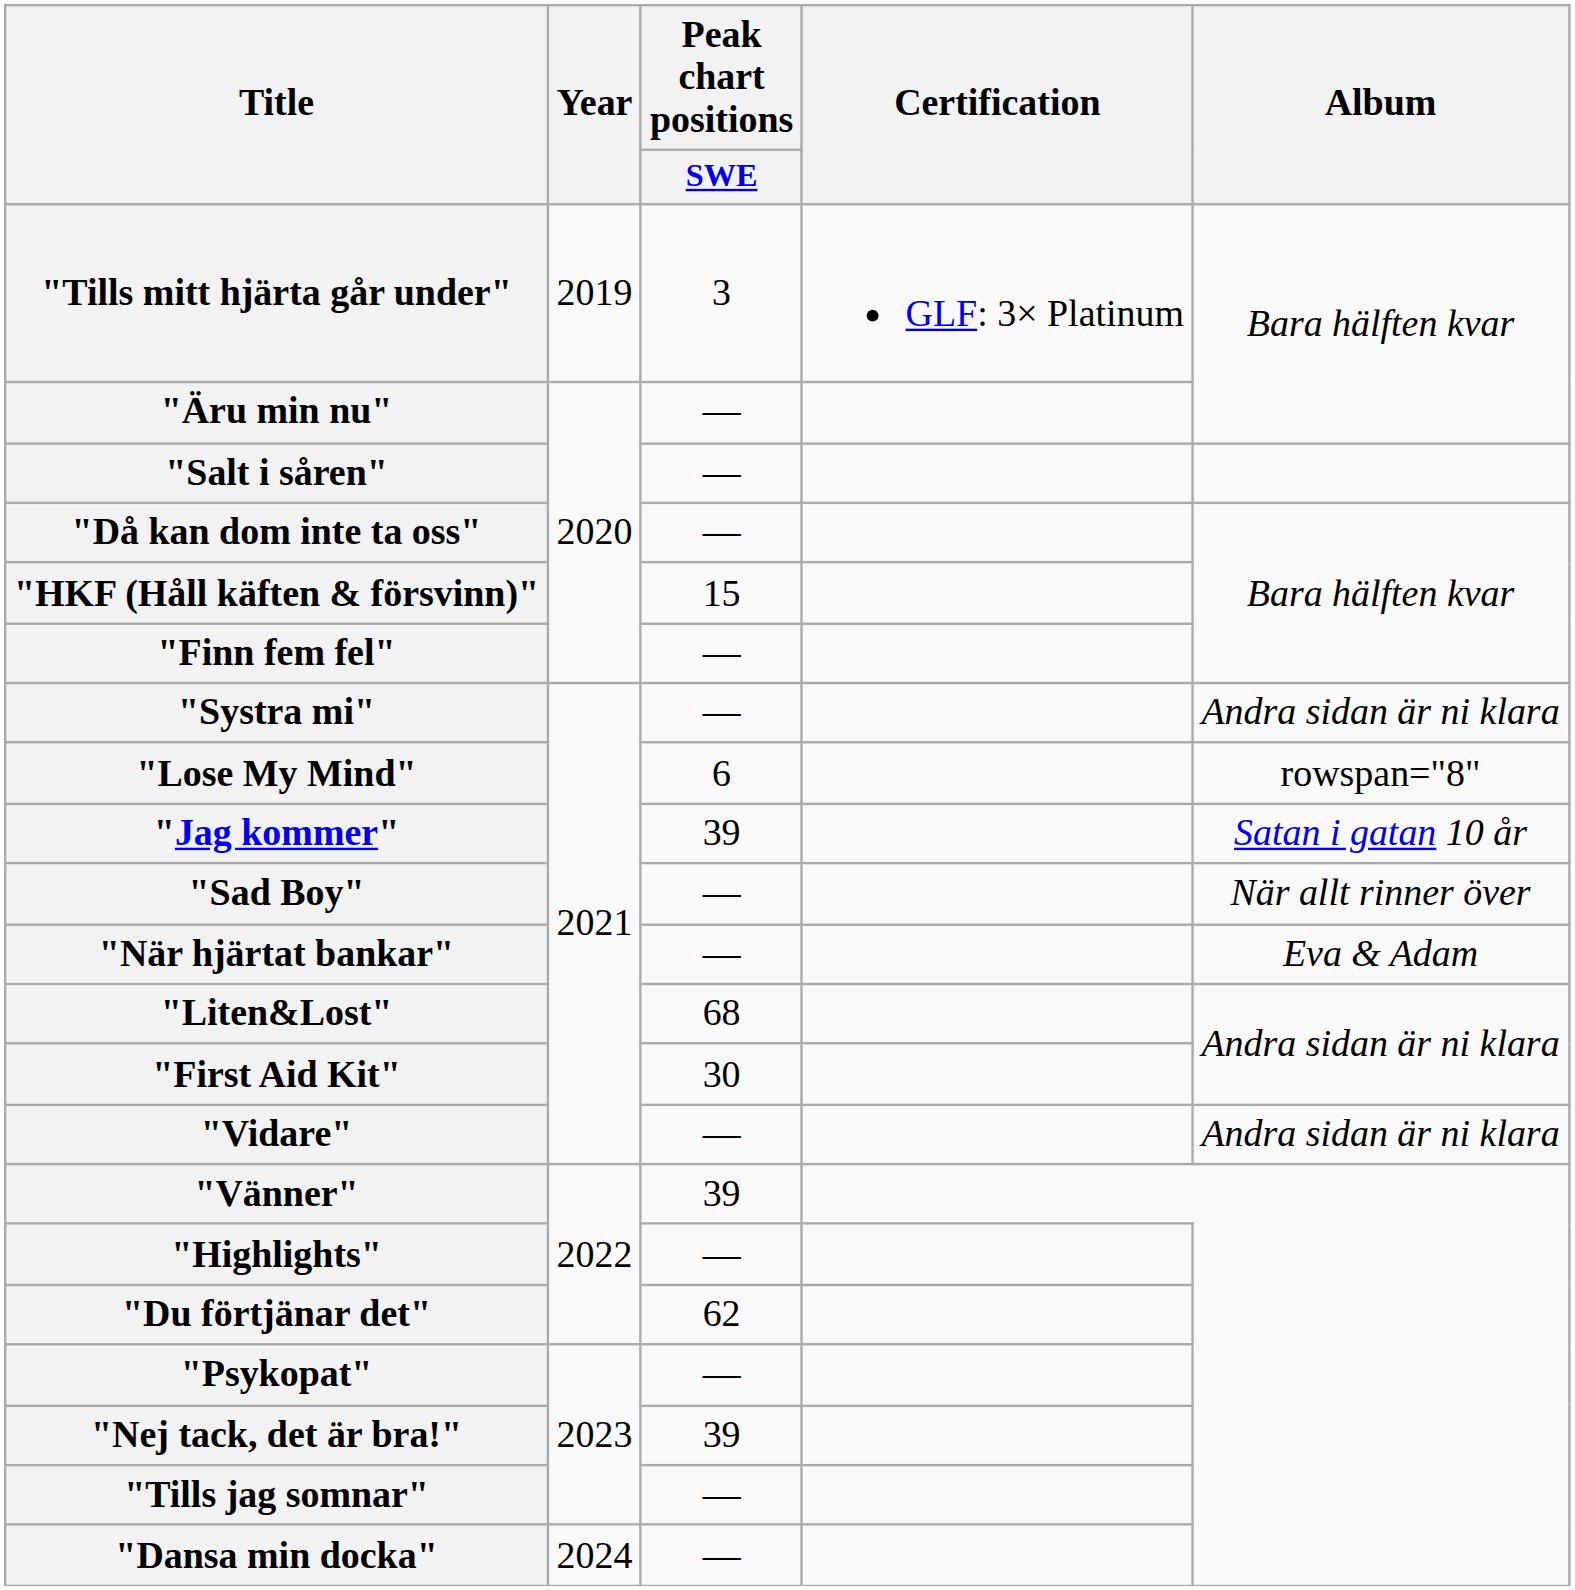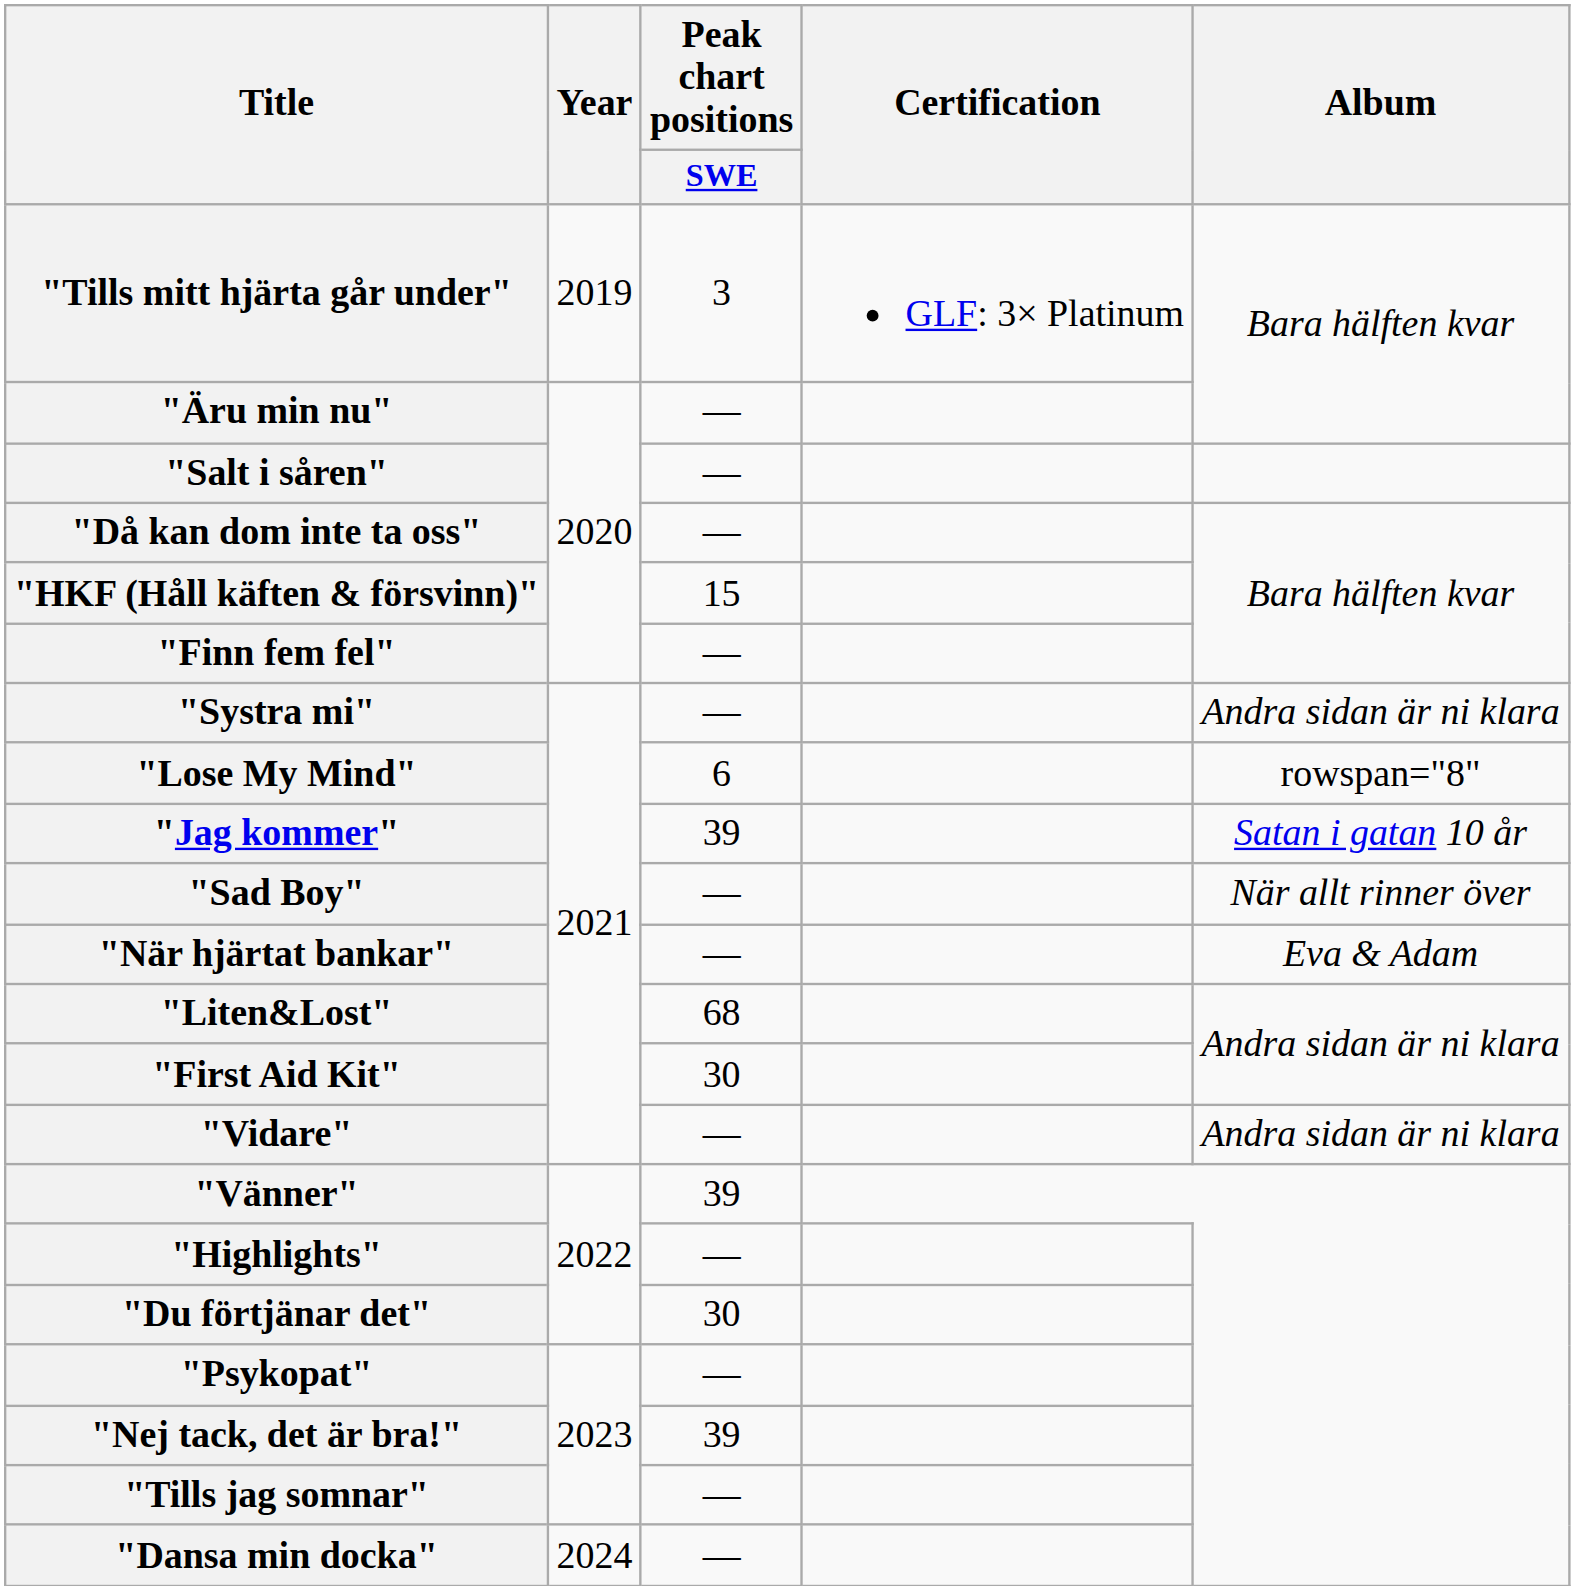(722, 1313) 62 -> (722, 1313) 30
